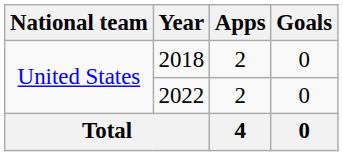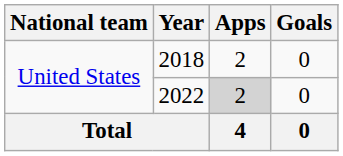(240, 95) no background -> (240, 95) lightgrey background
